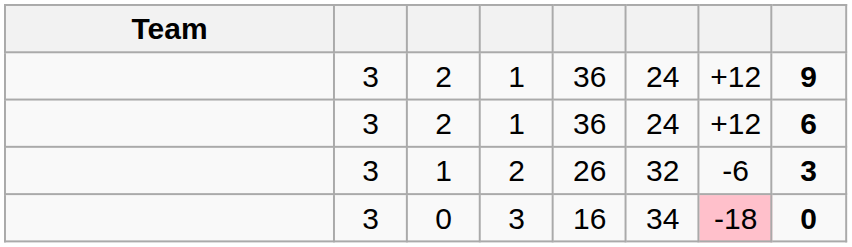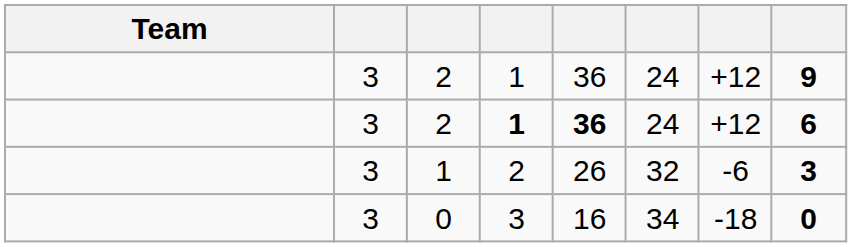(517, 124) normal -> (517, 124) bold
(590, 124) normal -> (590, 124) bold
(736, 218) pink background -> (736, 218) no background
